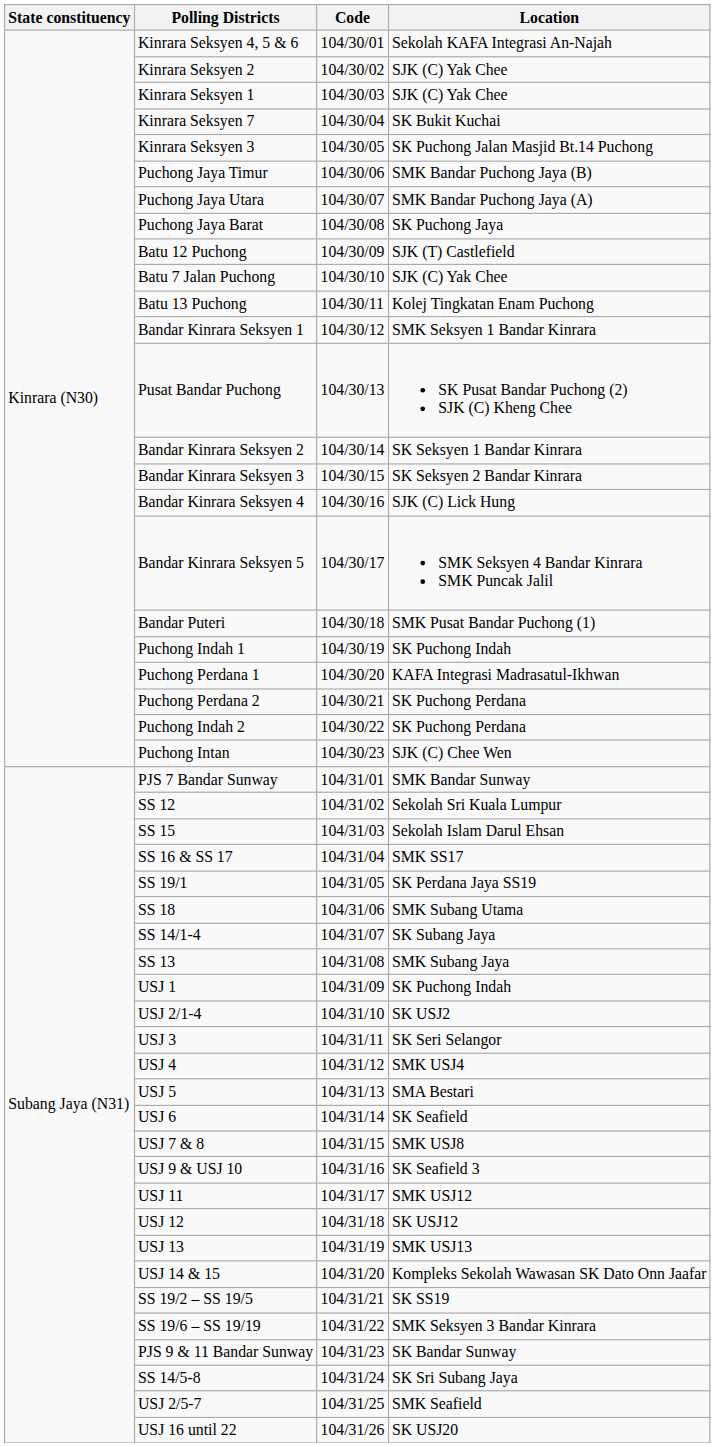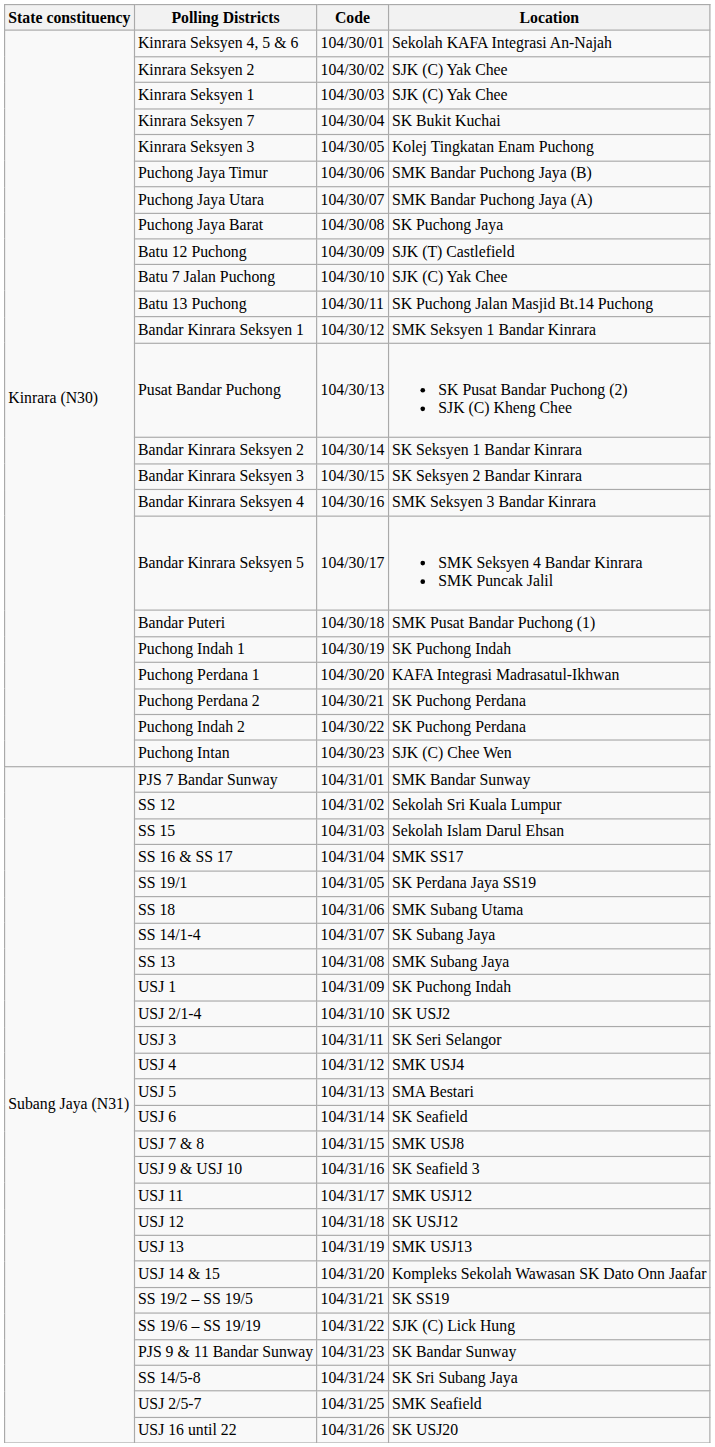(522, 147) SK Puchong Jalan Masjid Bt.14 Puchong -> (493, 147) Kolej Tingkatan Enam Puchong
(493, 303) Kolej Tingkatan Enam Puchong -> (522, 303) SK Puchong Jalan Masjid Bt.14 Puchong
(453, 502) SJK (C) Lick Hung -> (494, 502) SMK Seksyen 3 Bandar Kinrara
(494, 1325) SMK Seksyen 3 Bandar Kinrara -> (453, 1325) SJK (C) Lick Hung
